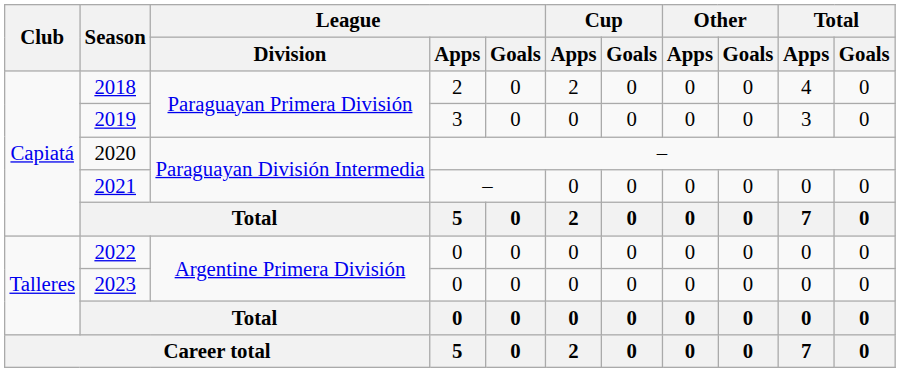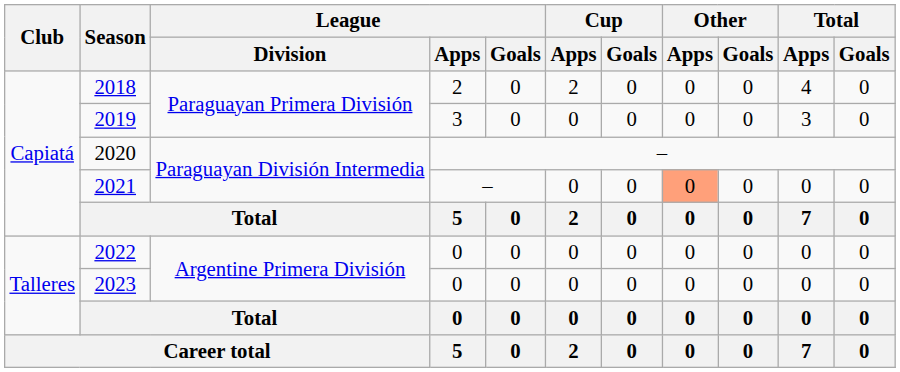(690, 185) no background -> (690, 185) lightsalmon background
